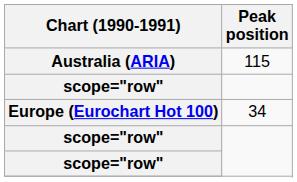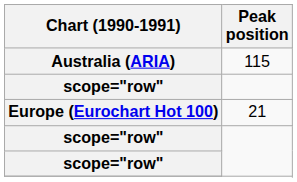(257, 112) 34 -> (257, 112) 21
